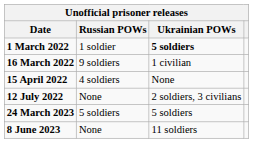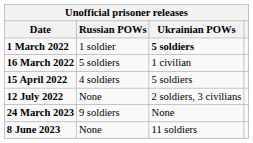(99, 63) 9 soldiers -> (99, 63) 5 soldiers
(163, 79) None -> (172, 79) 5 soldiers
(99, 113) 5 soldiers -> (99, 113) 9 soldiers
(172, 113) 5 soldiers -> (163, 113) None
